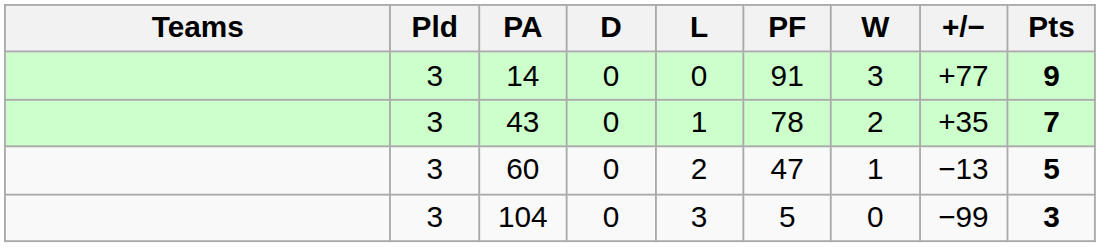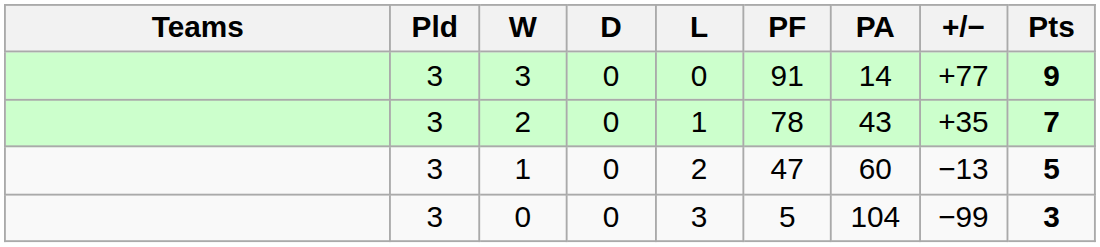columns swapped: (875, 28) <-> (523, 28)
